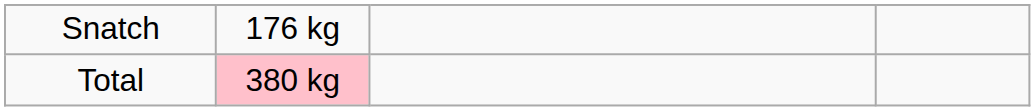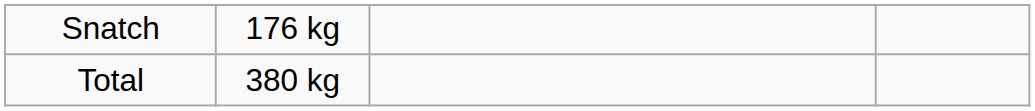(293, 79) pink background -> (293, 79) no background
